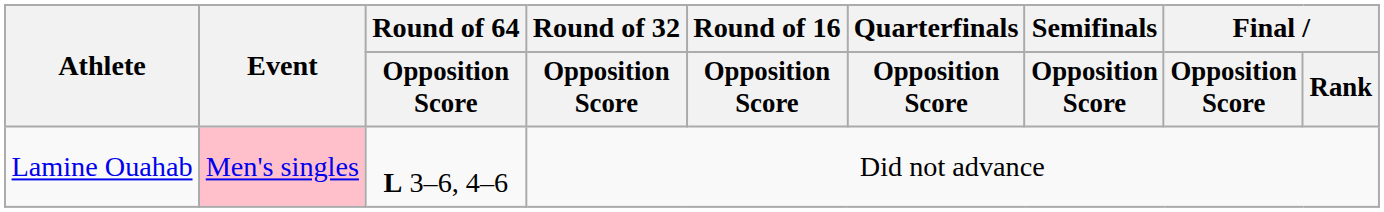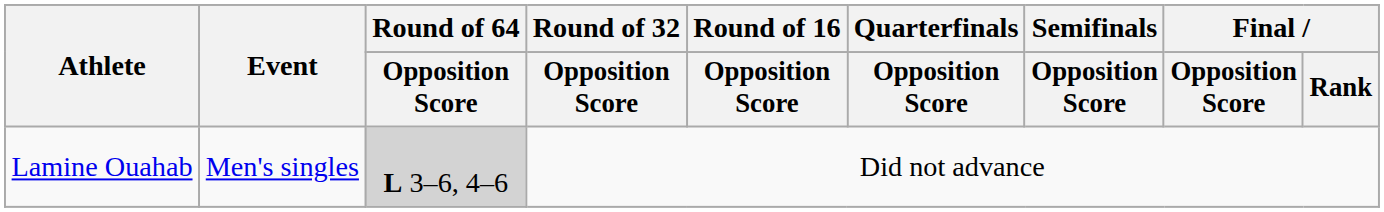(282, 166) pink background -> (282, 166) no background
(446, 183) no background -> (446, 183) lightgrey background
